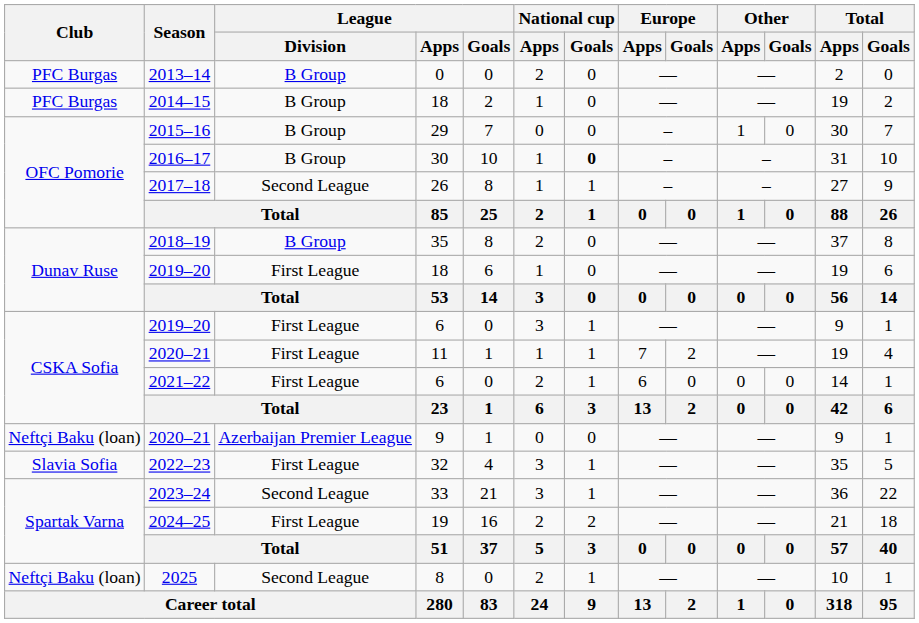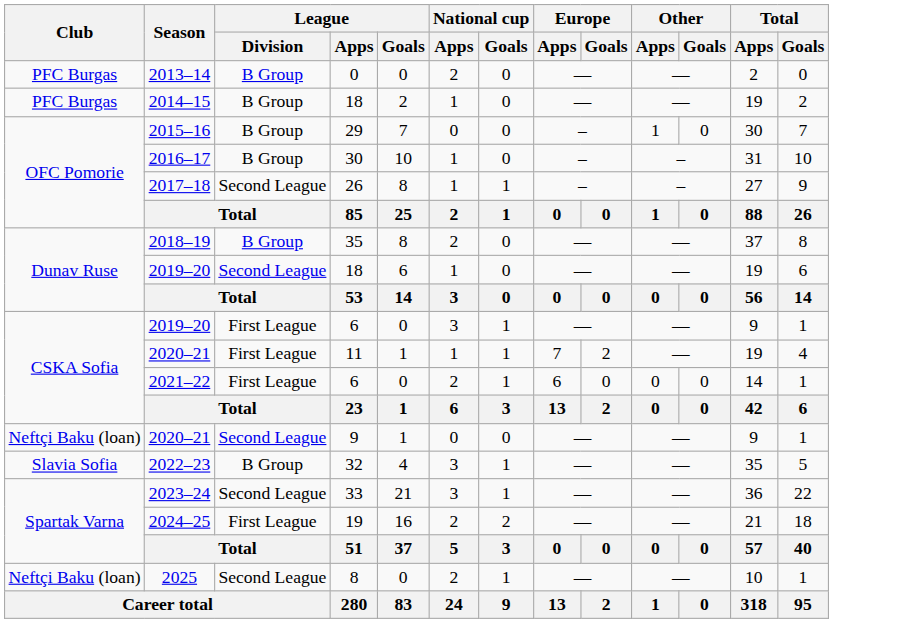(592, 158) bold -> (506, 158) normal
(315, 269) First League -> (272, 269) Second League
(315, 437) Azerbaijan Premier League -> (272, 437) Second League
(315, 465) First League -> (272, 465) B Group
